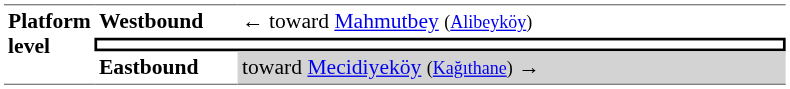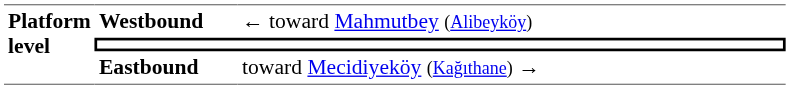(391, 67) lightgrey background -> (391, 67) no background
